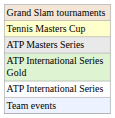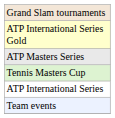(46, 29) Tennis Masters Cup -> (55, 34) ATP International Series Gold
(55, 67) ATP International Series Gold -> (46, 73) Tennis Masters Cup
